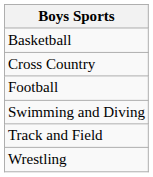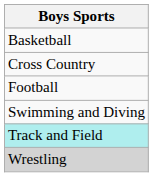(55, 135) no background -> (55, 135) paleturquoise background
(37, 159) no background -> (37, 159) lightgrey background
